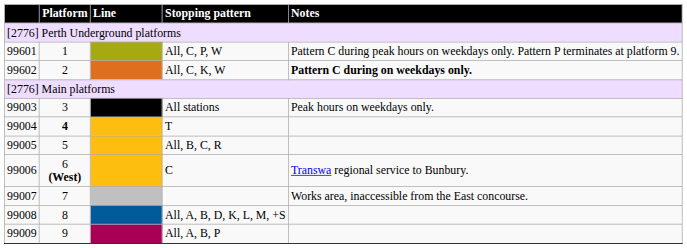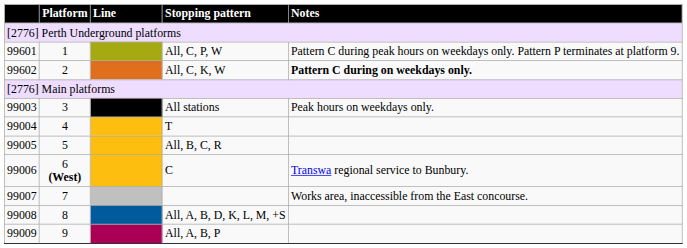(65, 126) bold -> (65, 126) normal
